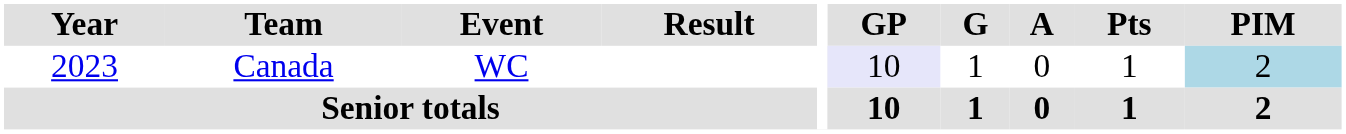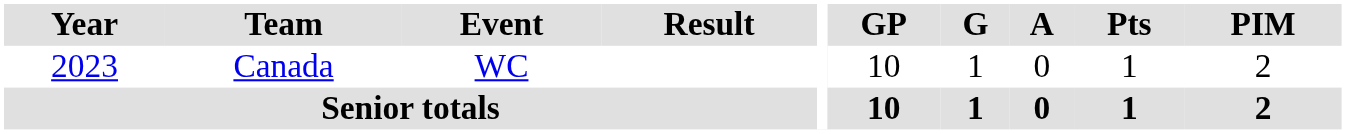(884, 66) lavender background -> (884, 66) no background
(1263, 66) lightblue background -> (1263, 66) no background
